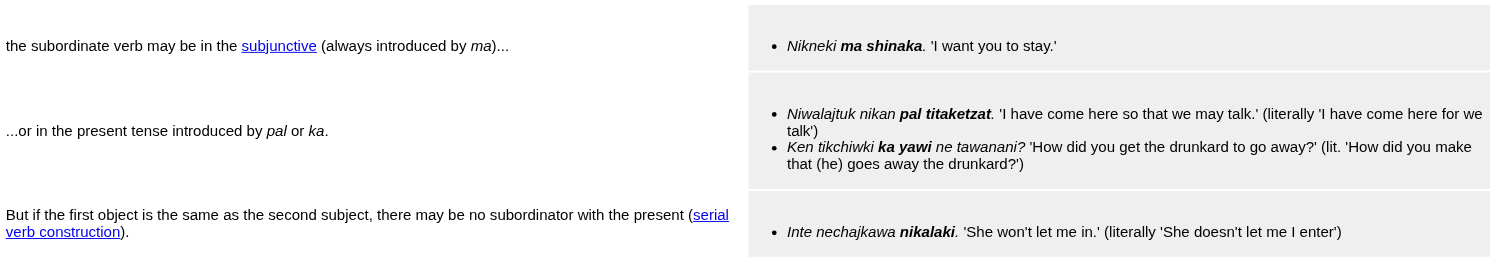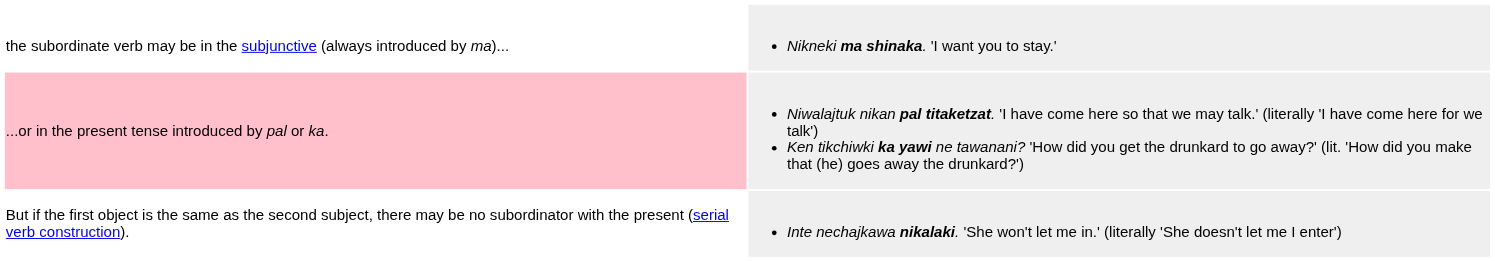(167, 130) no background -> (167, 130) pink background
